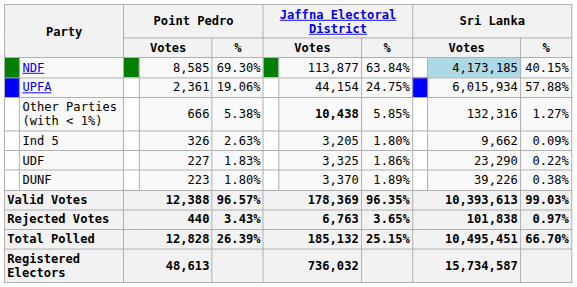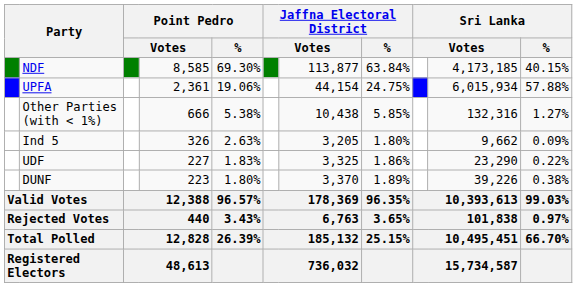(485, 68) lightblue background -> (485, 68) no background
(337, 114) bold -> (337, 114) normal
